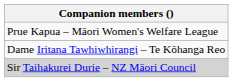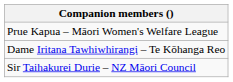(101, 67) lightgrey background -> (101, 67) no background
